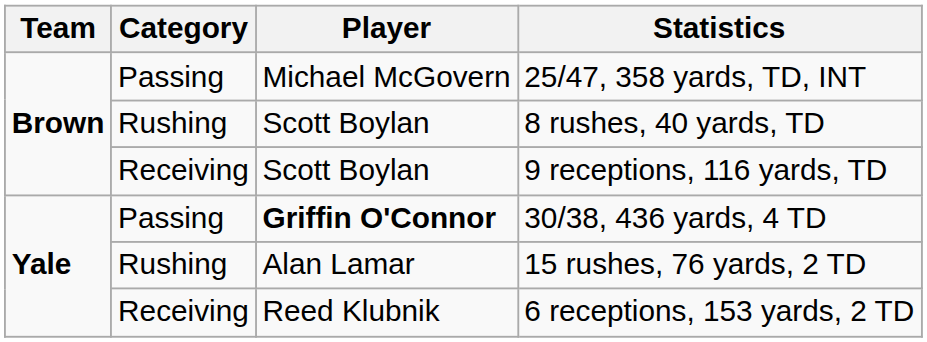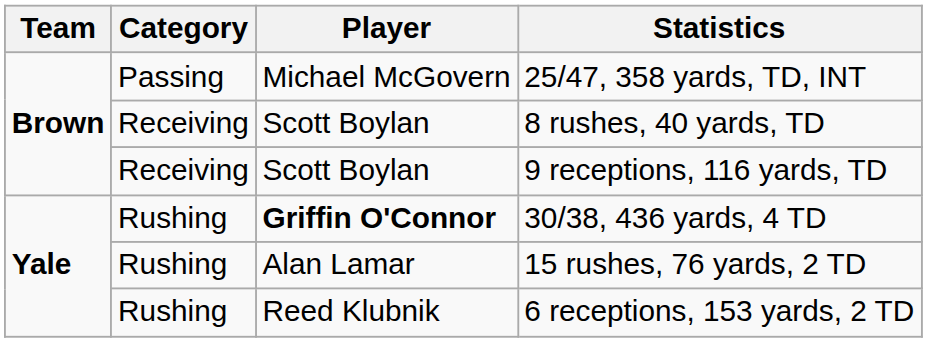(173, 123) Rushing -> (183, 123) Receiving
(171, 217) Passing -> (173, 217) Rushing
(183, 312) Receiving -> (173, 312) Rushing
